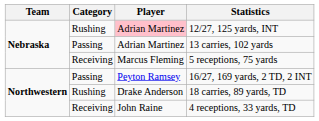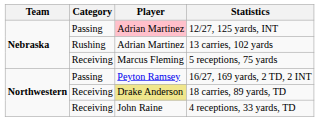(89, 28) Rushing -> (87, 28) Passing
(87, 44) Passing -> (89, 44) Rushing
(89, 92) Rushing -> (92, 92) Receiving
(150, 92) no background -> (150, 92) khaki background
